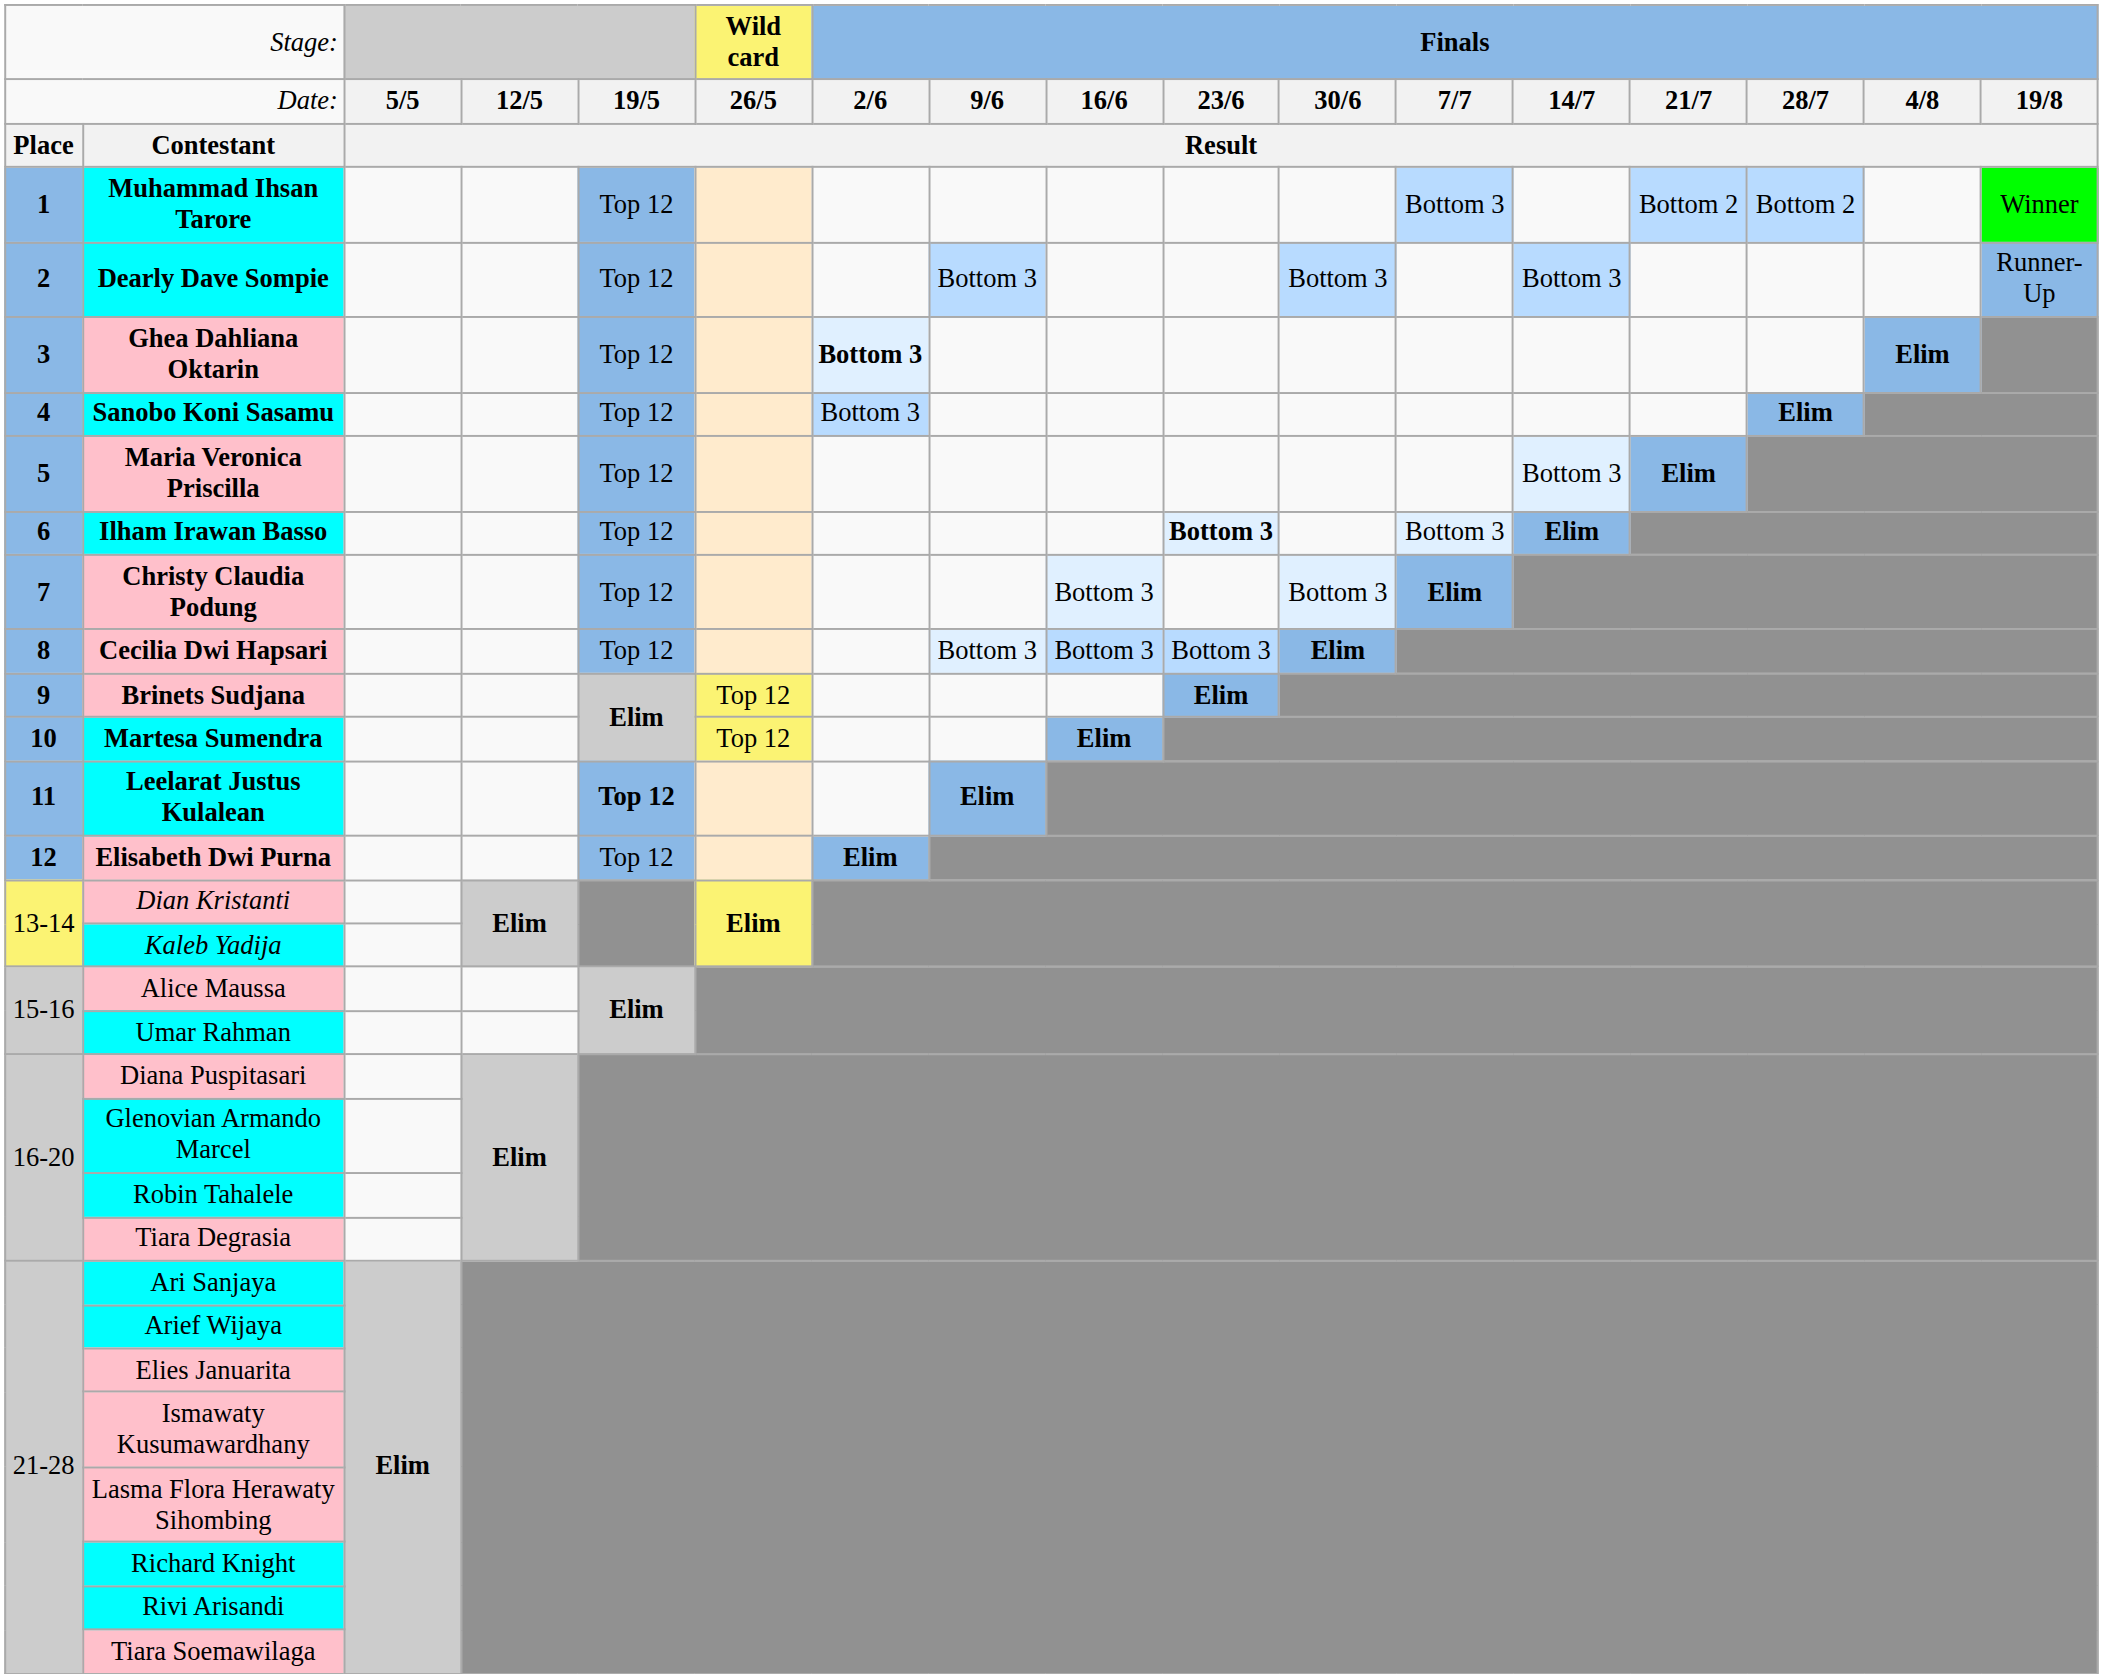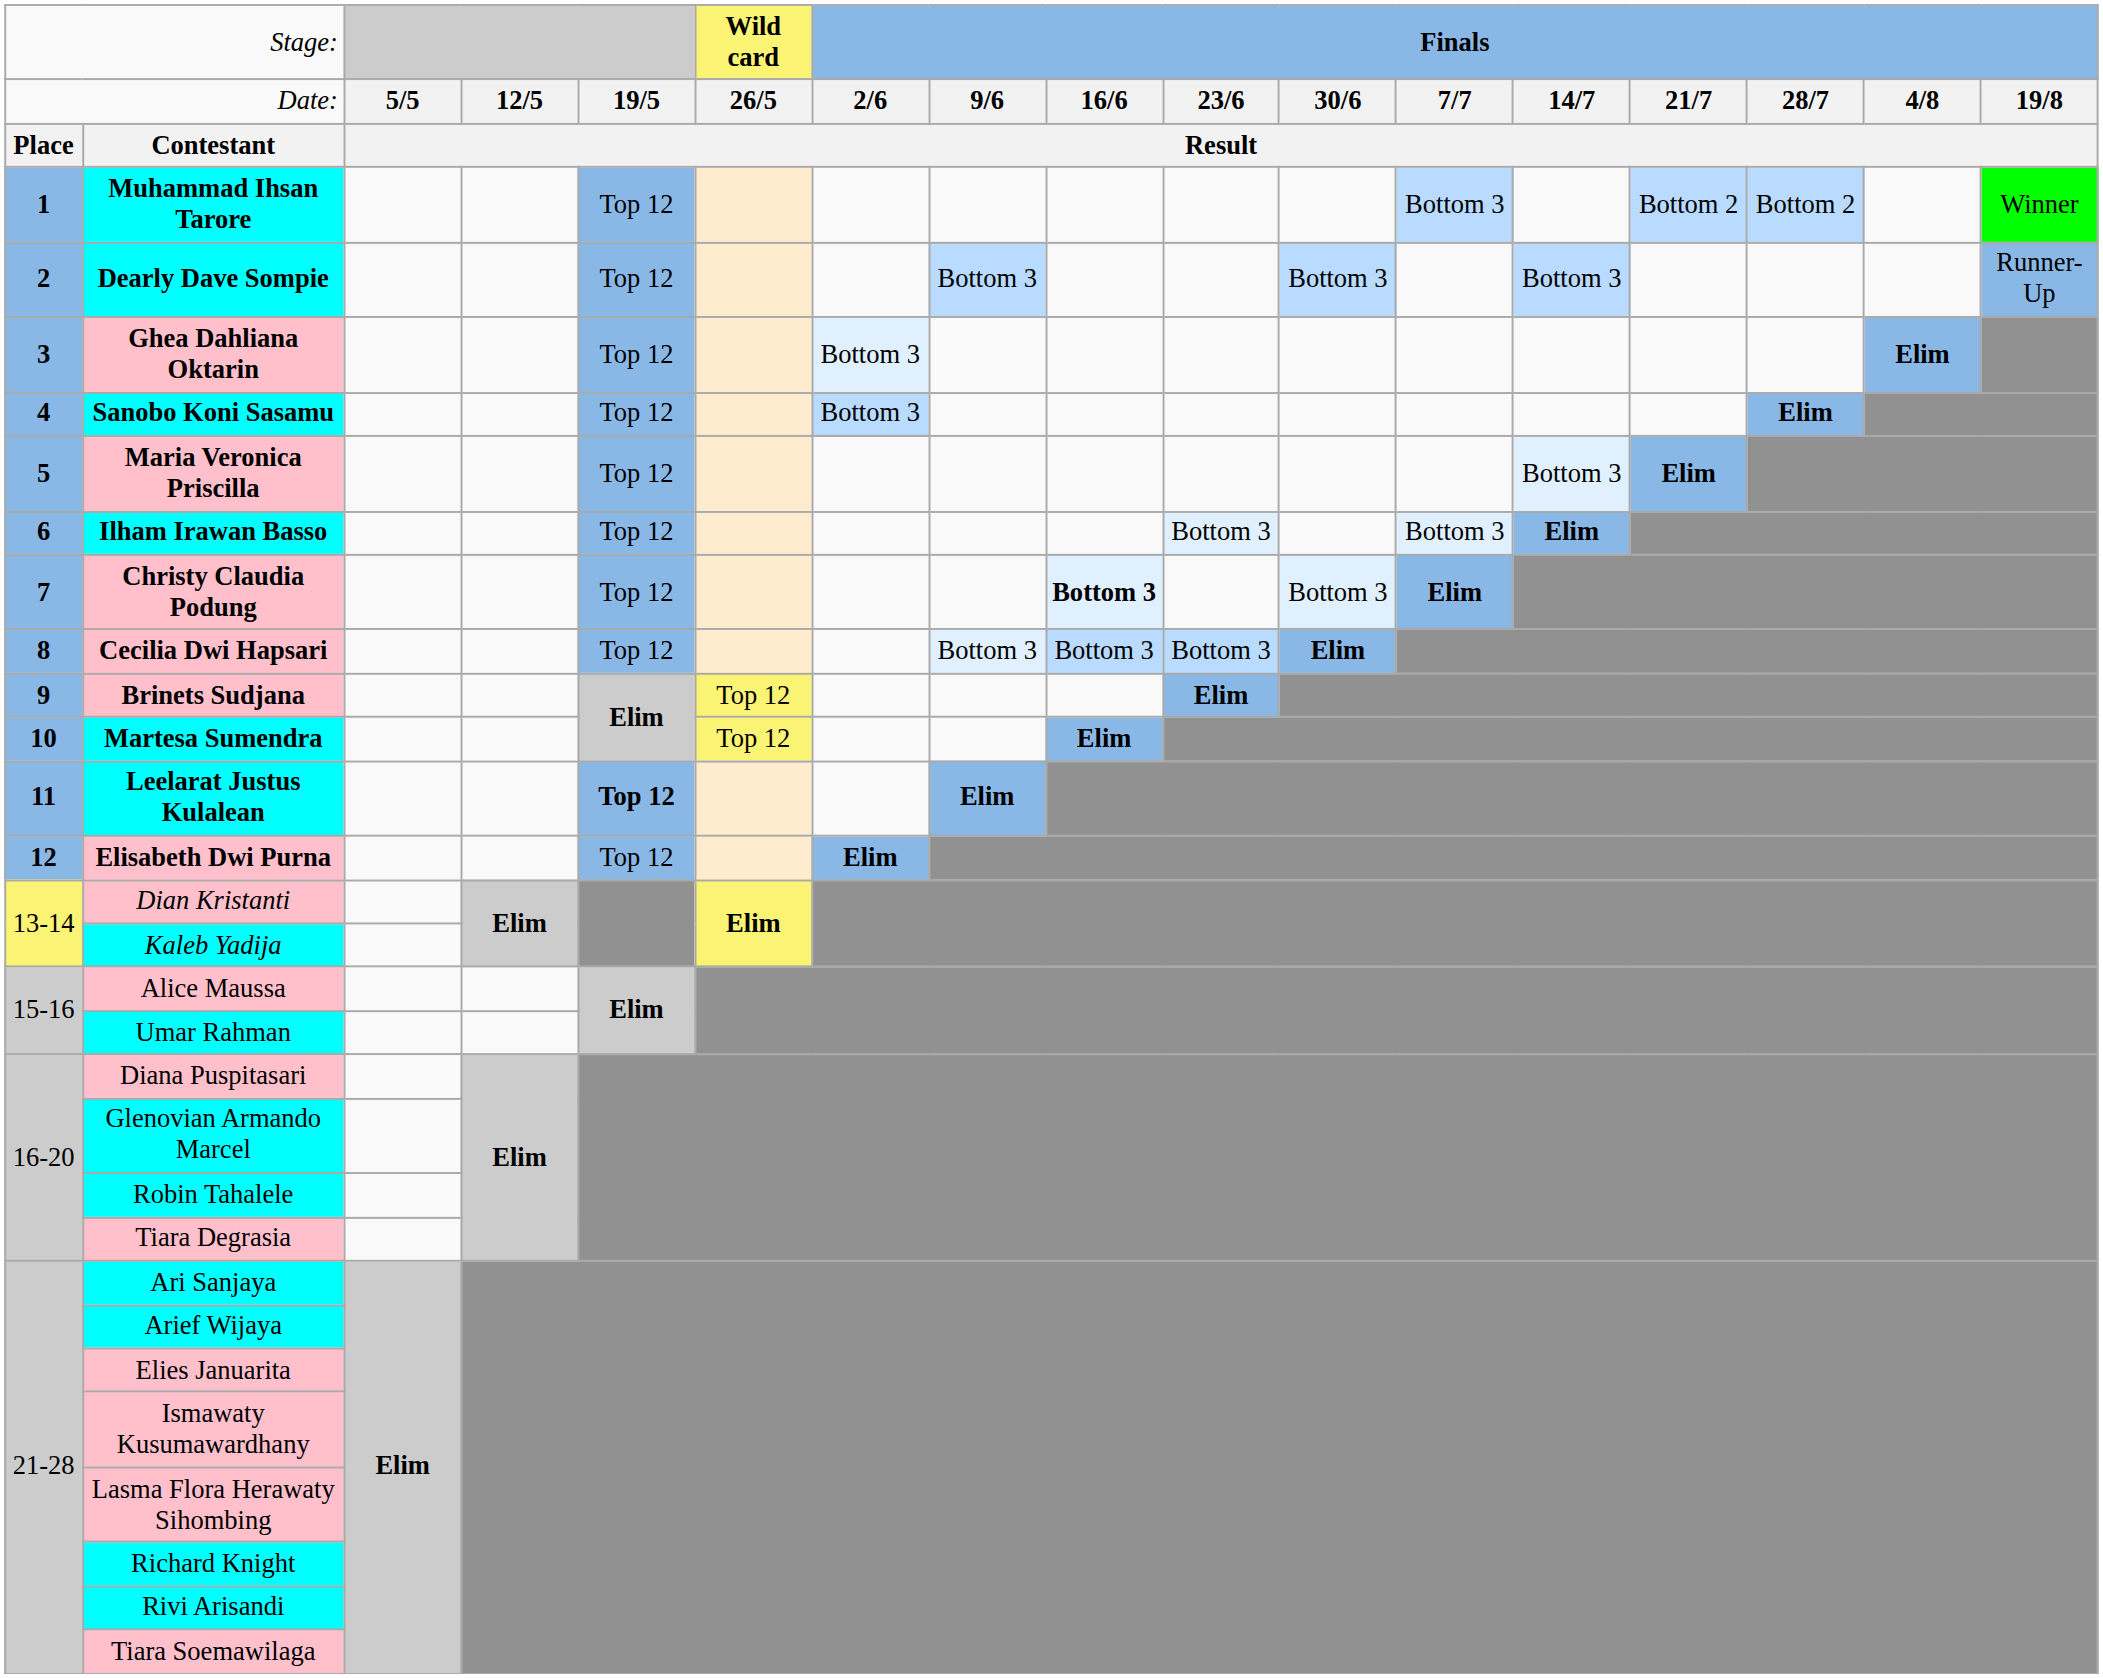(870, 353) bold -> (870, 353) normal
(1221, 531) bold -> (1221, 531) normal
(1104, 591) normal -> (1104, 591) bold
